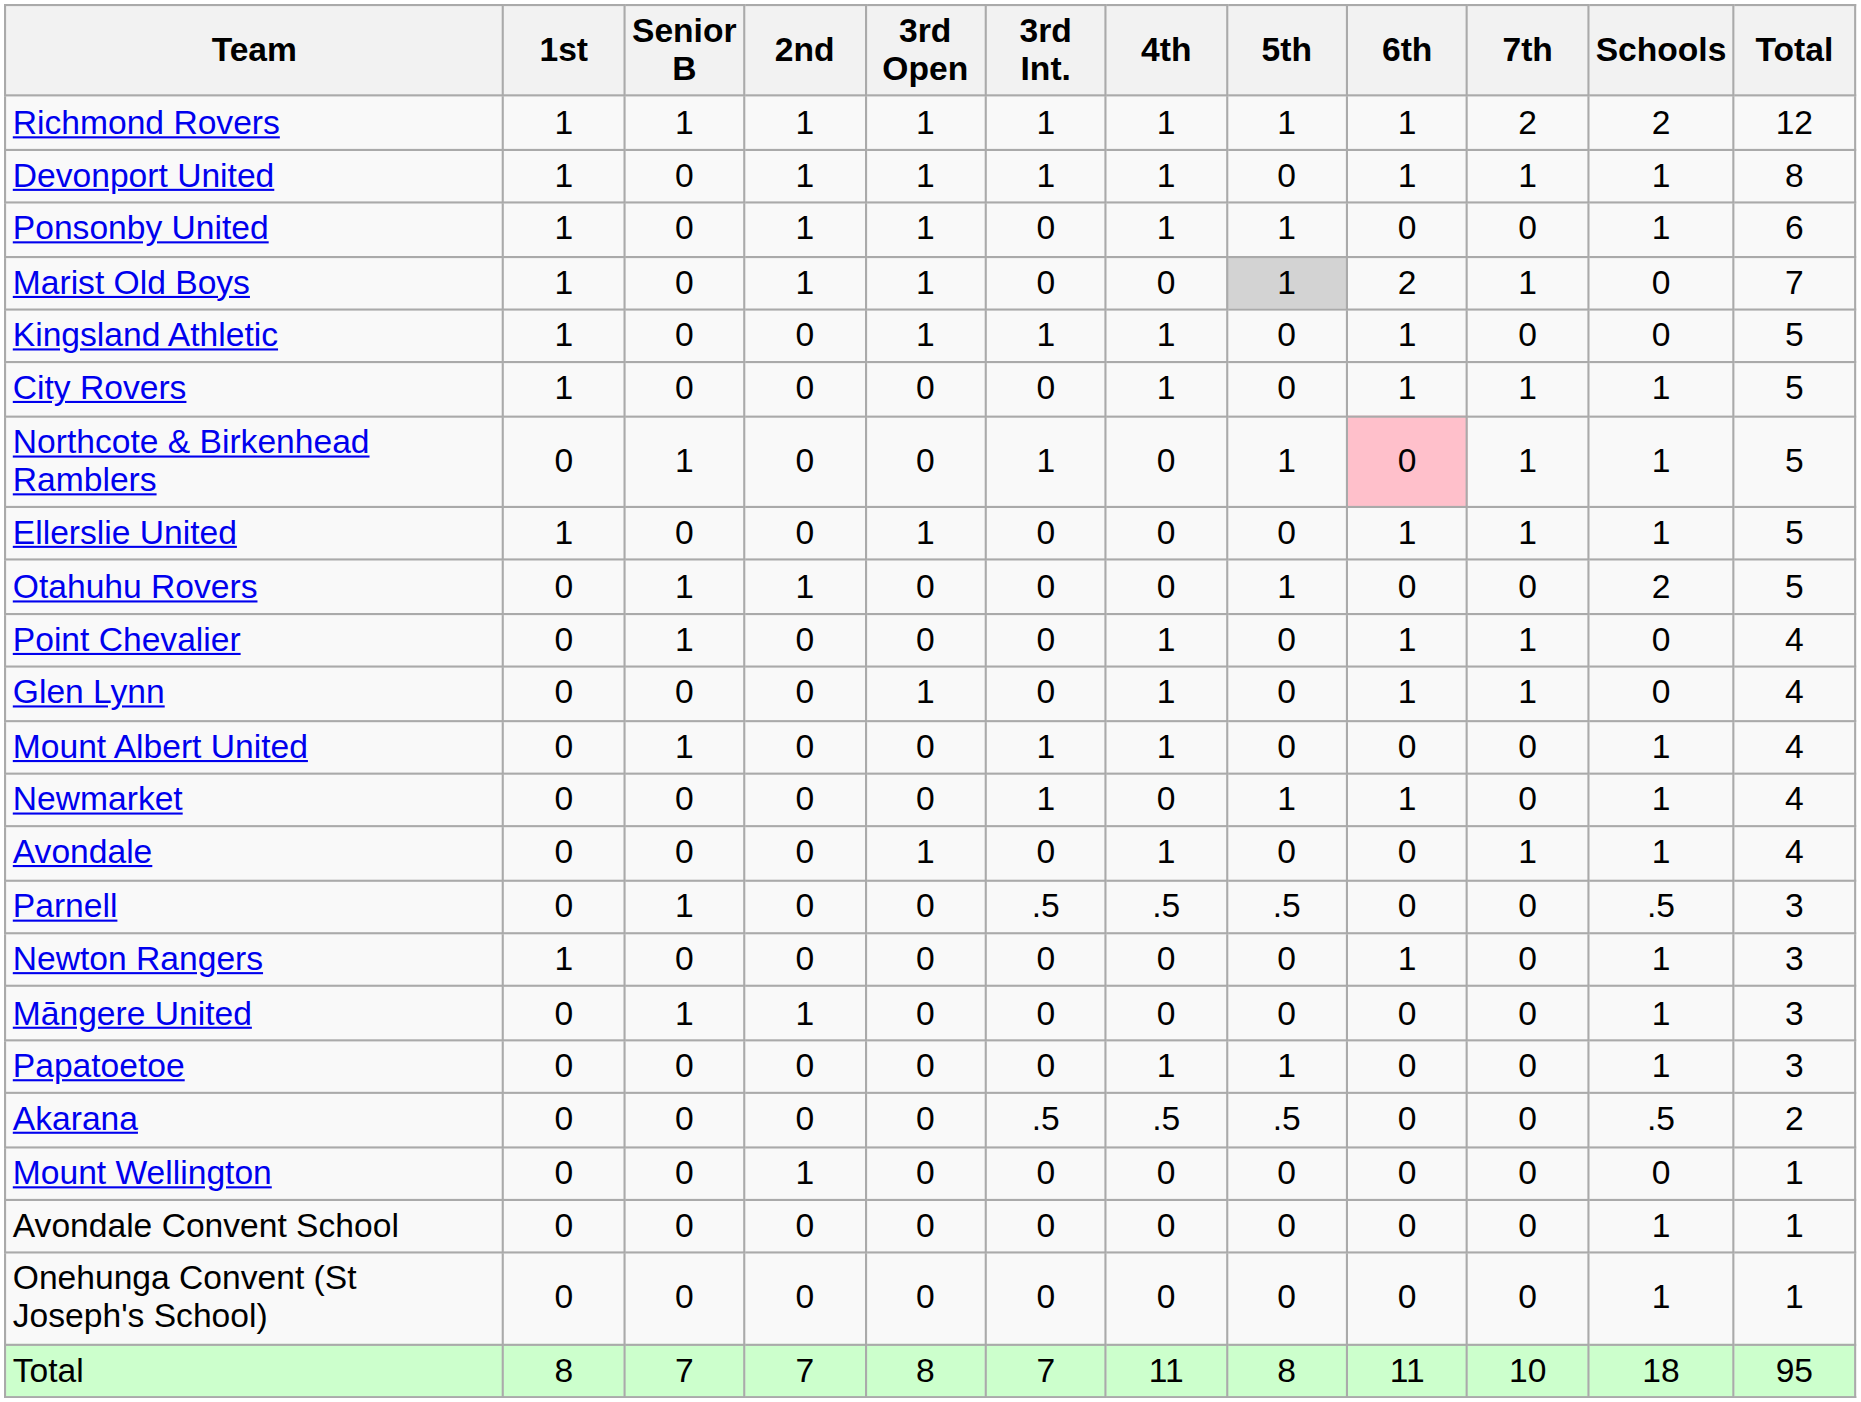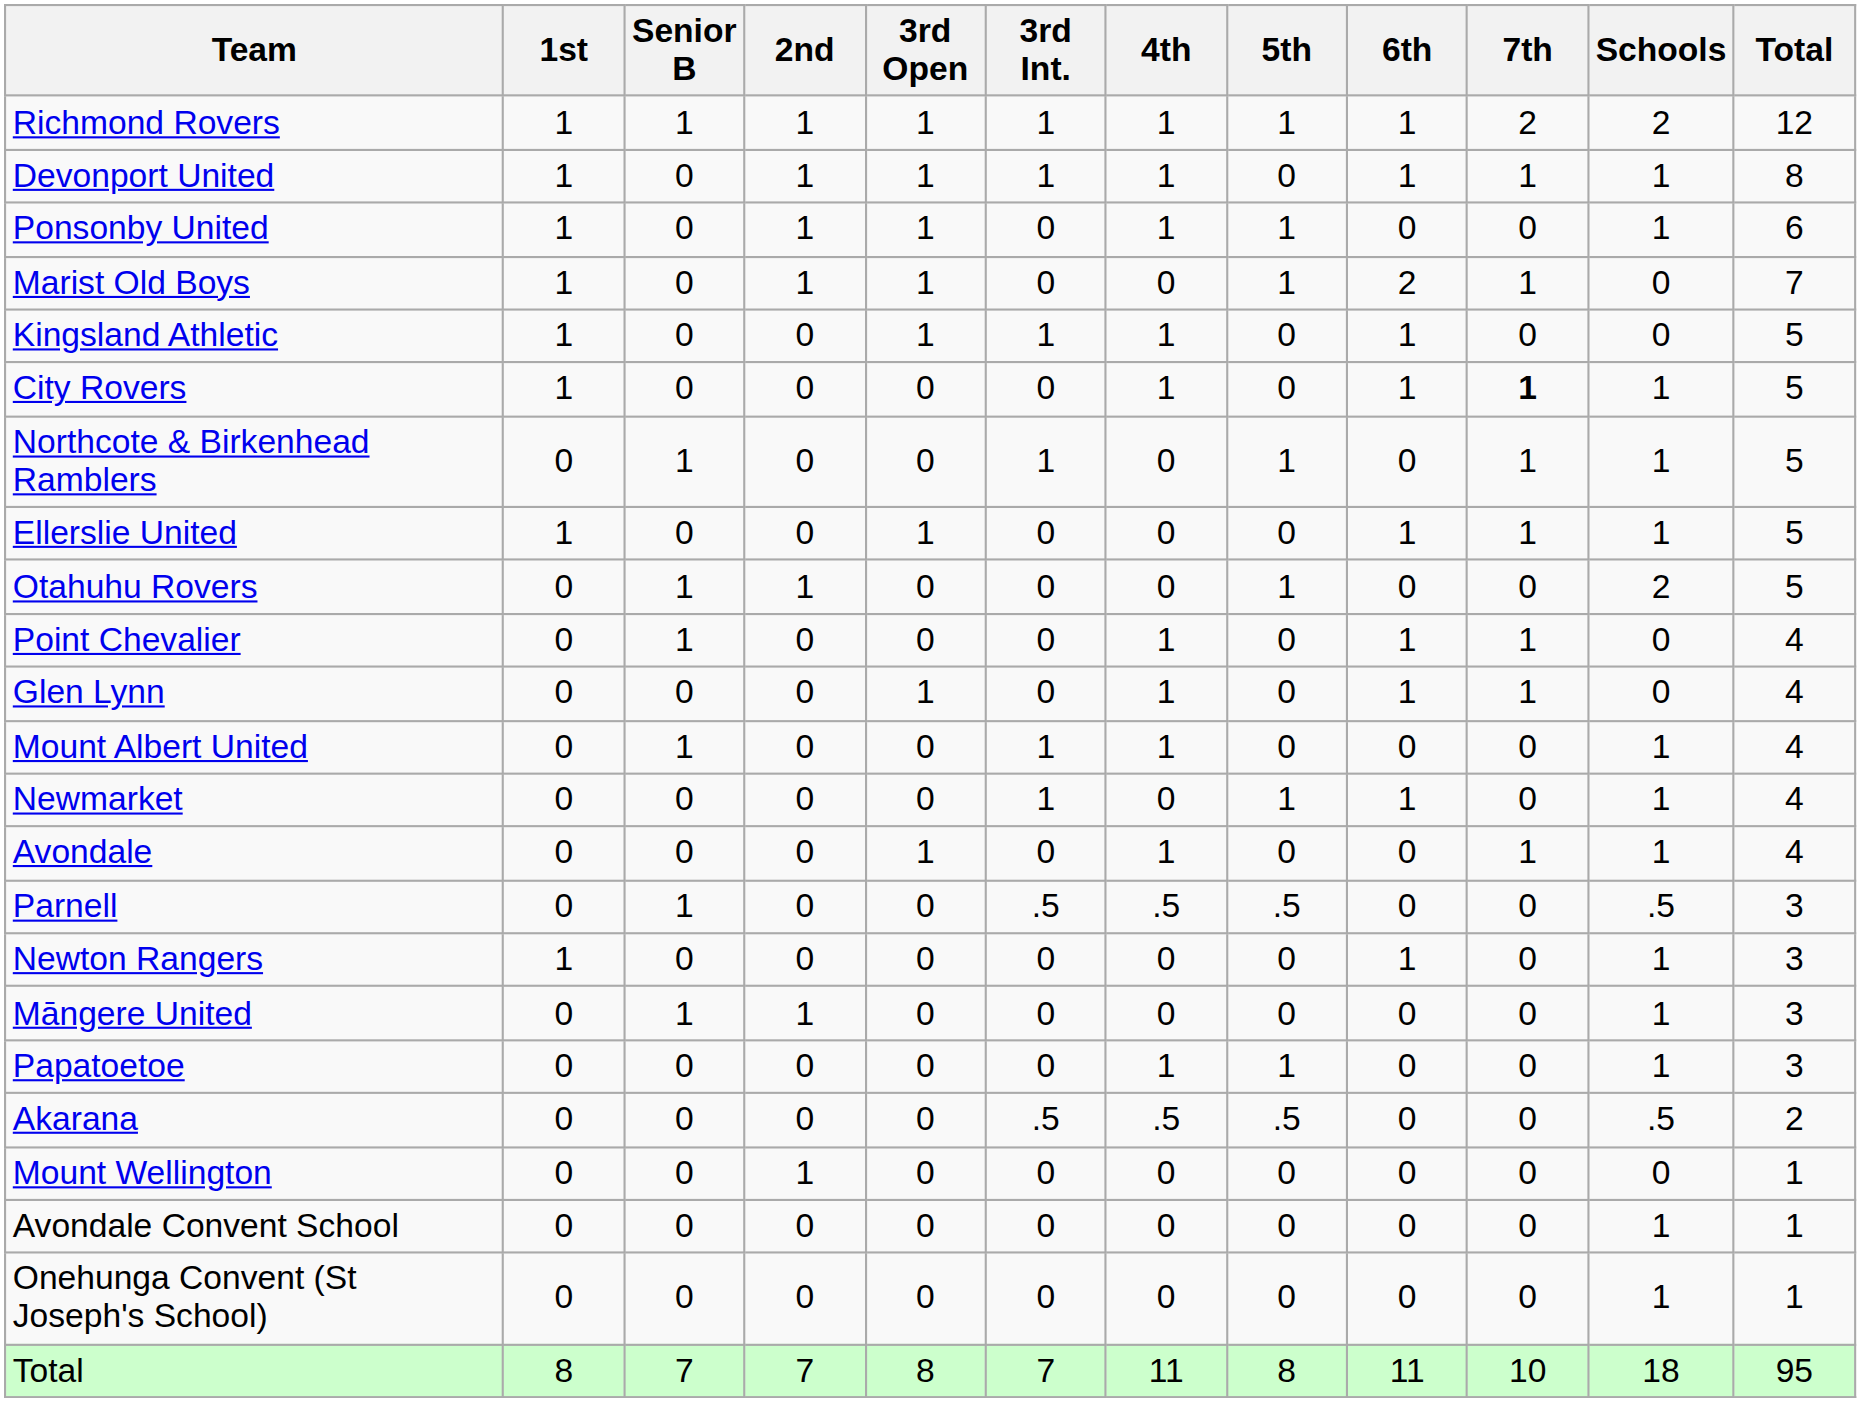(1287, 282) lightgrey background -> (1287, 282) no background
(1528, 388) normal -> (1528, 388) bold
(1407, 460) pink background -> (1407, 460) no background
